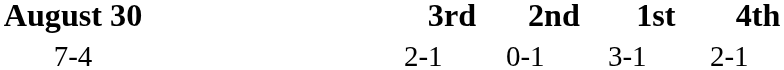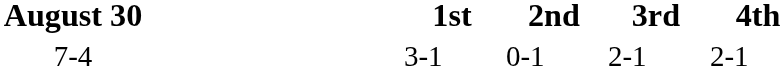columns swapped: (656, 15) <-> (452, 15)
